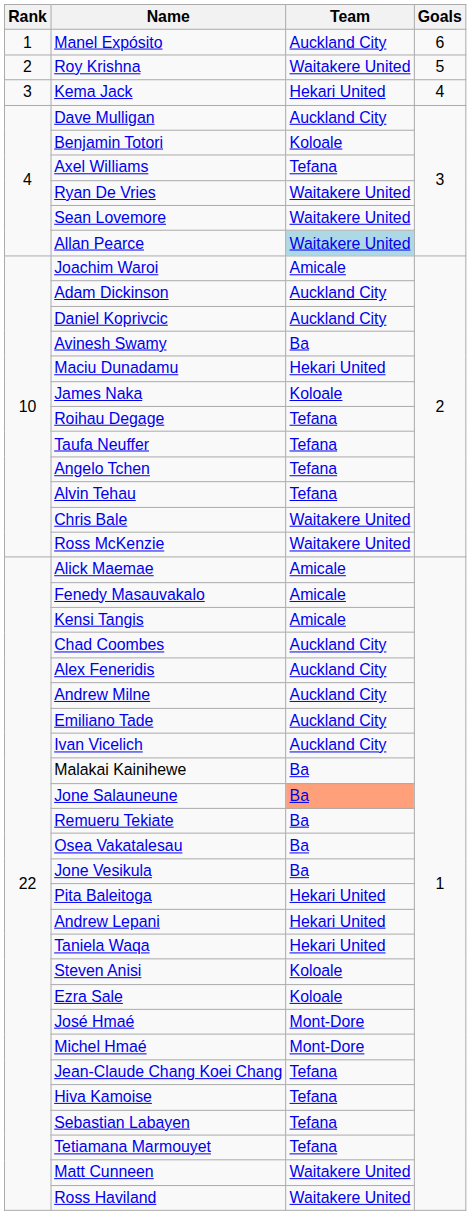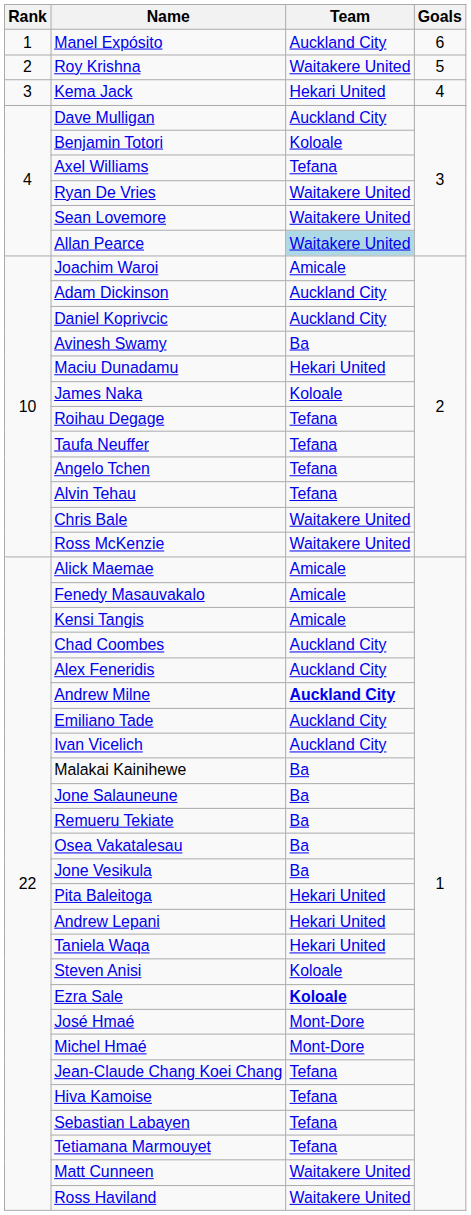(338, 695) normal -> (342, 695) bold
(299, 795) lightsalmon background -> (299, 795) no background
(316, 996) normal -> (318, 996) bold
